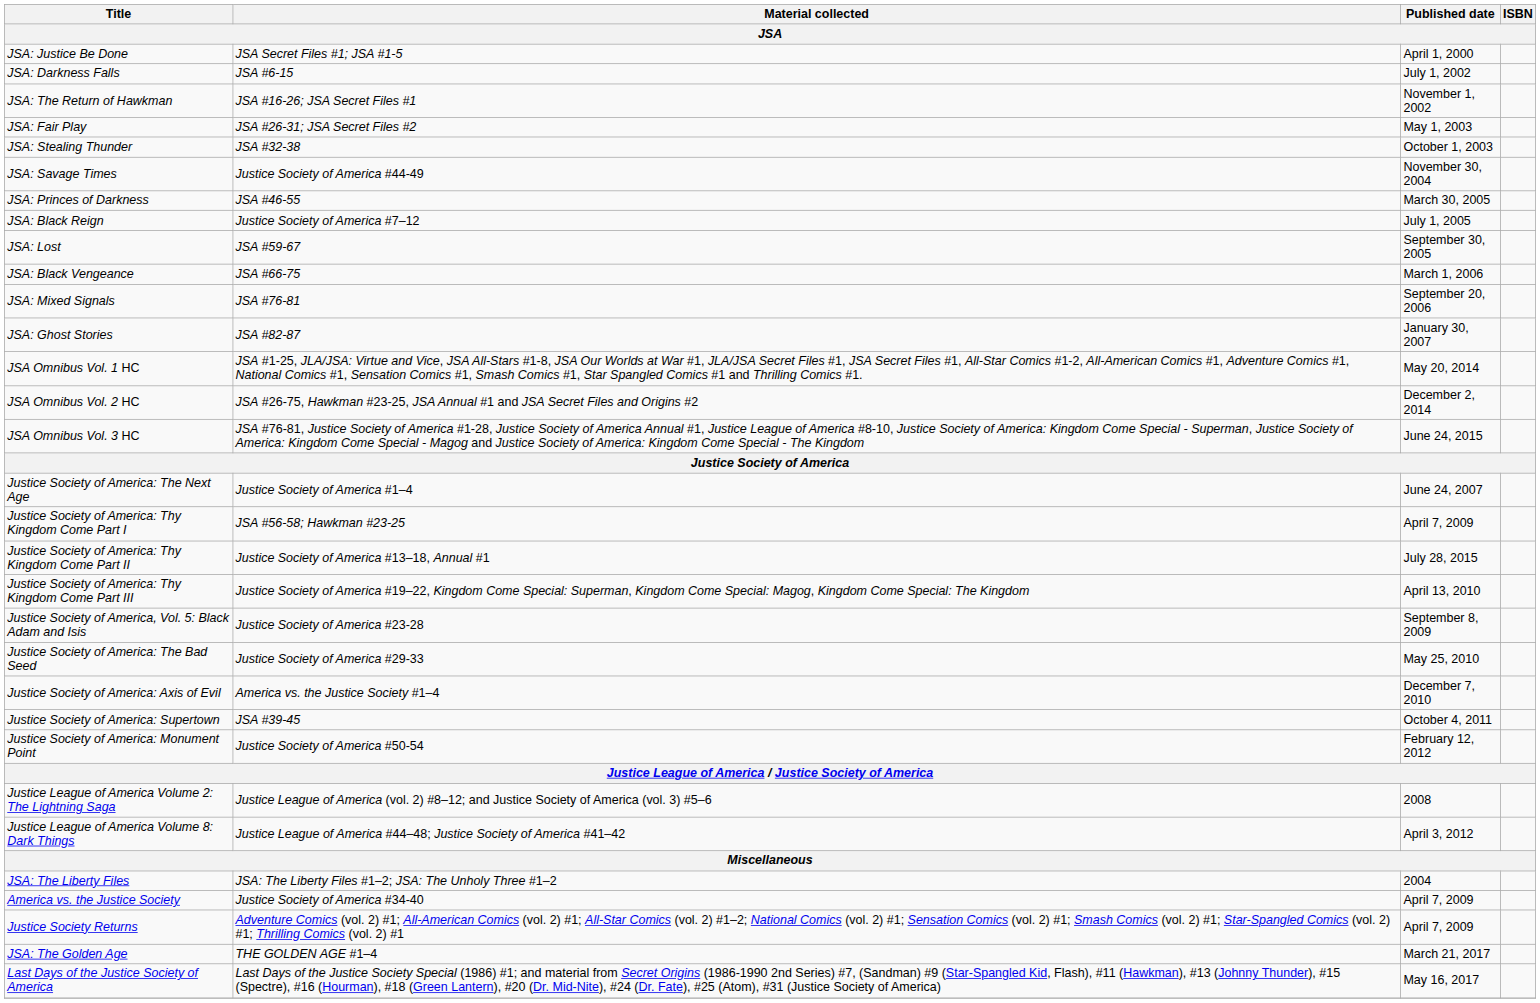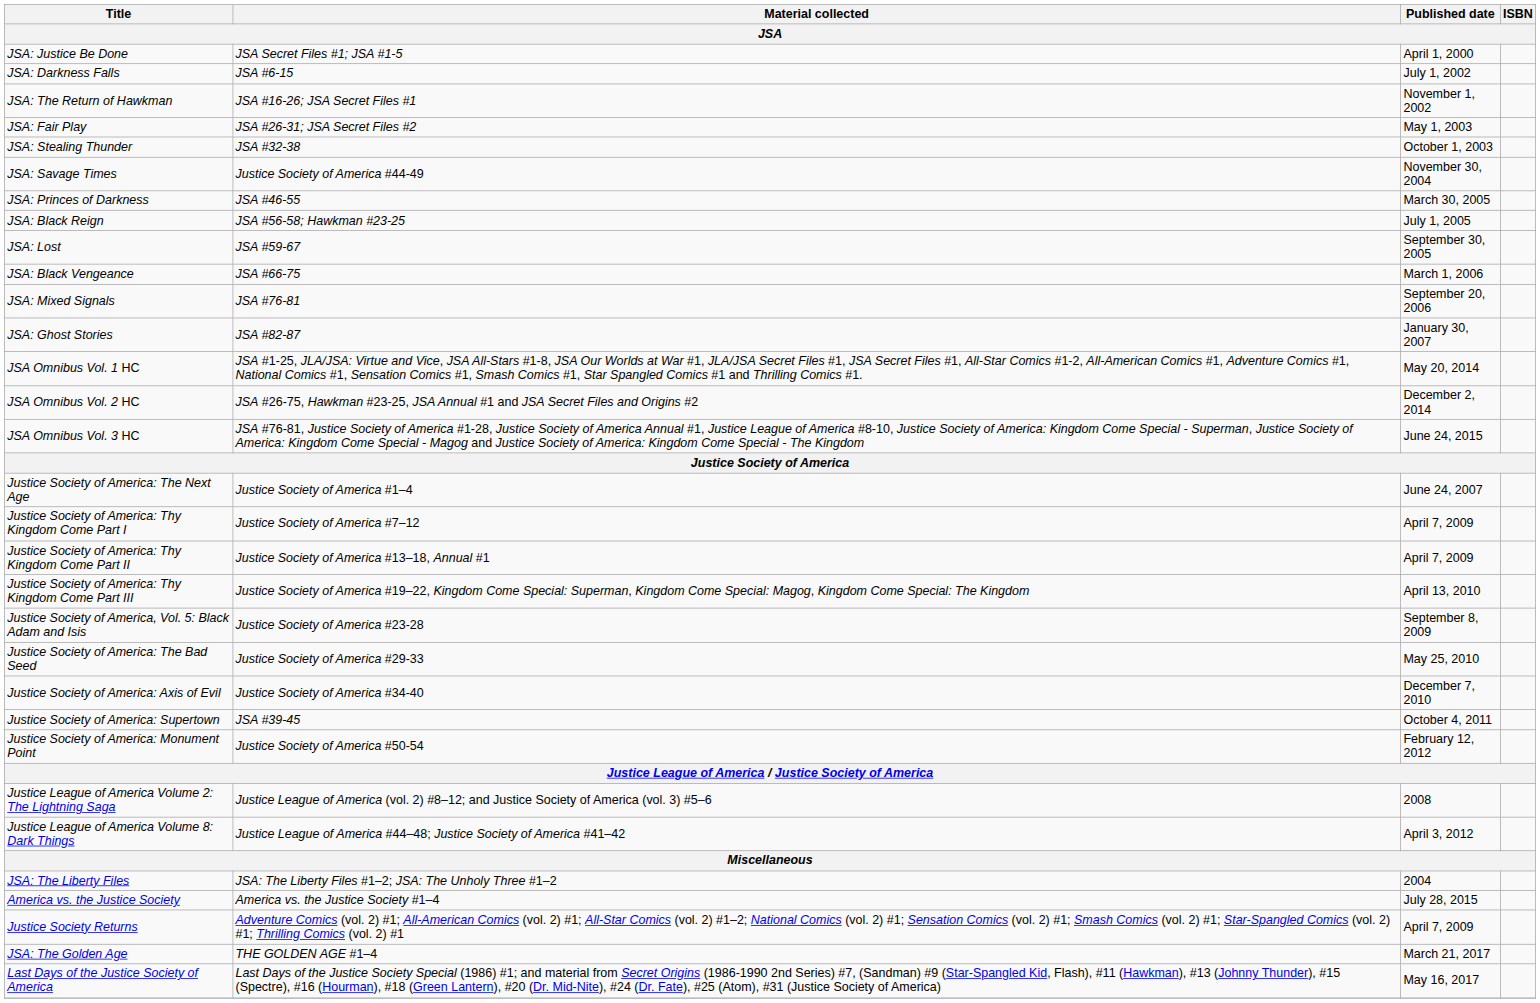(328, 220) Justice Society of America #7–12 -> (320, 220) JSA #56-58; Hawkman #23-25
(320, 523) JSA #56-58; Hawkman #23-25 -> (328, 523) Justice Society of America #7–12
(1441, 557) July 28, 2015 -> (1439, 557) April 7, 2009
(337, 692) America vs. the Justice Society #1–4 -> (330, 692) Justice Society of America #34-40
(330, 900) Justice Society of America #34-40 -> (337, 900) America vs. the Justice Society #1–4
(1439, 900) April 7, 2009 -> (1441, 900) July 28, 2015
